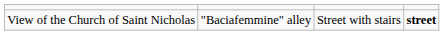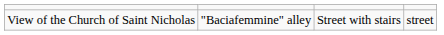(421, 20) bold -> (420, 20) normal
